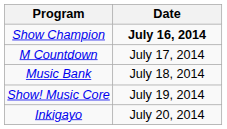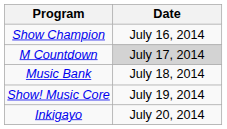(167, 34) bold -> (167, 34) normal
(167, 54) no background -> (167, 54) lightgrey background
